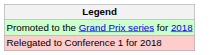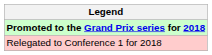(100, 27) normal -> (106, 27) bold
